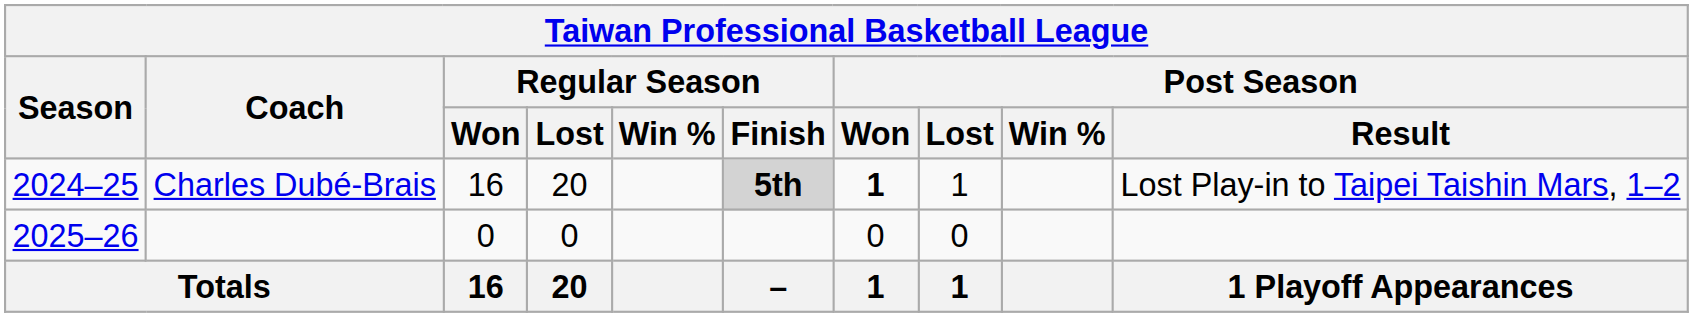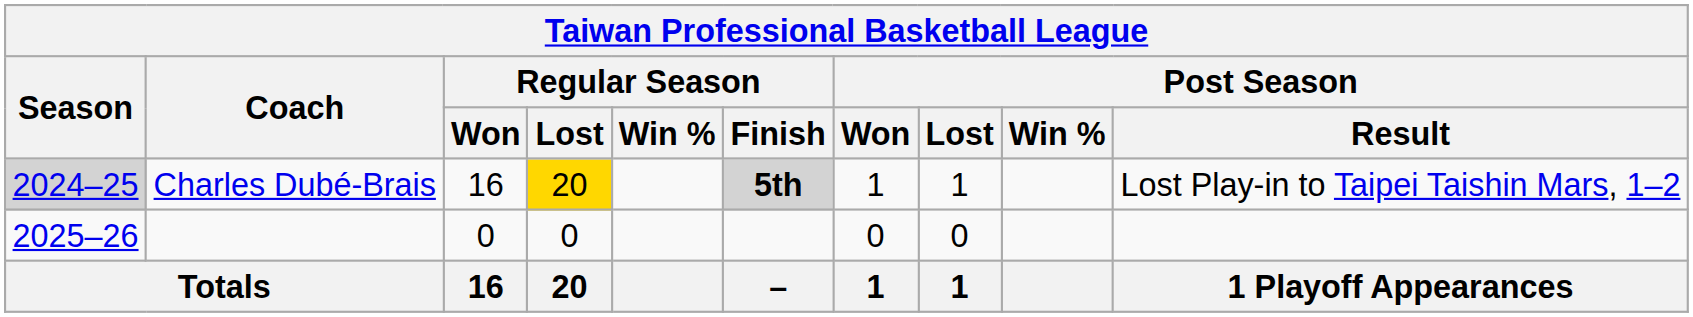(76, 185) no background -> (76, 185) lightgrey background
(570, 185) no background -> (570, 185) gold background
(876, 185) bold -> (876, 185) normal
